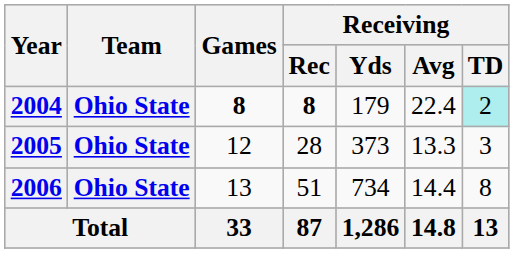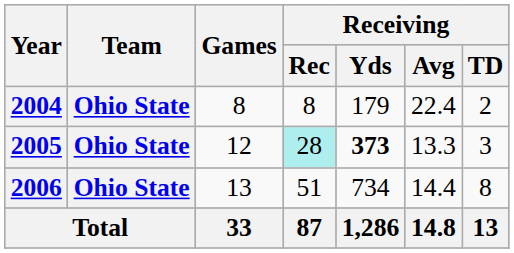(239, 106) bold -> (239, 106) normal
(309, 106) bold -> (309, 106) normal
(485, 106) paleturquoise background -> (485, 106) no background
(309, 146) no background -> (309, 146) paleturquoise background
(370, 146) normal -> (370, 146) bold
